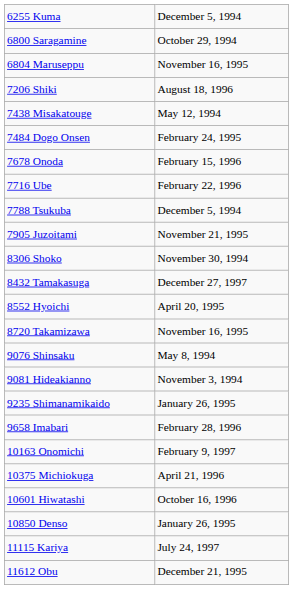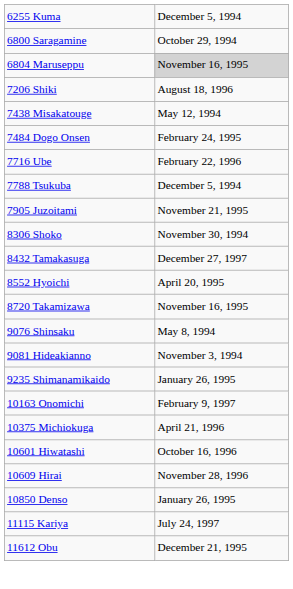(203, 65) no background -> (203, 65) lightgrey background
- row: (35, 161)
- row: (38, 427)
+ row: (34, 475)
